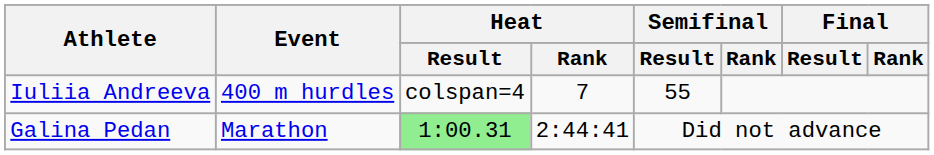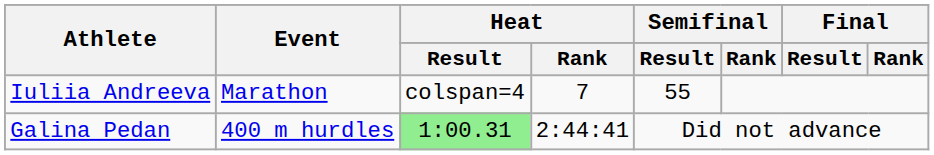(308, 94) 400 m hurdles -> (274, 94) Marathon
(274, 131) Marathon -> (308, 131) 400 m hurdles
